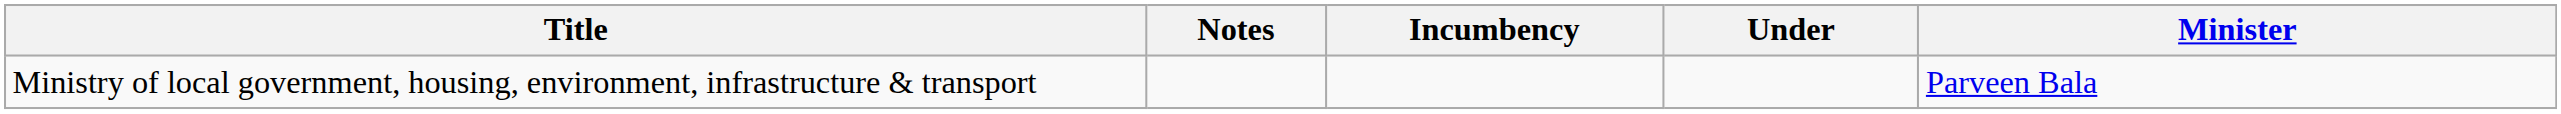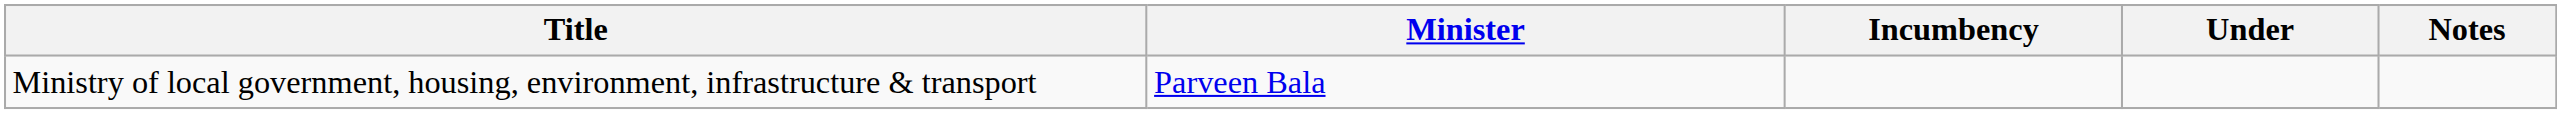columns swapped: (2237, 30) <-> (1236, 30)
